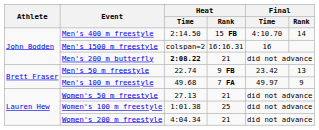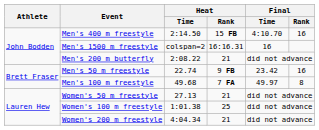(301, 34) 14 -> (301, 34) 16
(185, 58) bold -> (185, 58) normal
(301, 70) 13 -> (301, 70) 16
(301, 82) 9 -> (301, 82) 8
